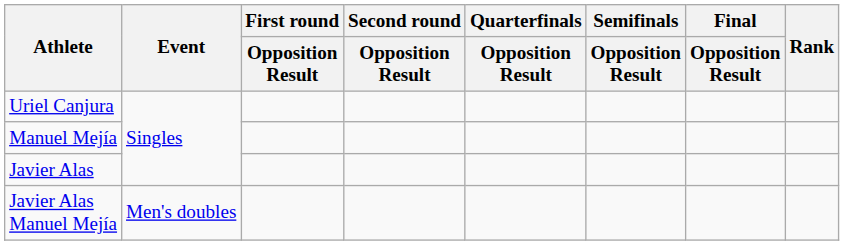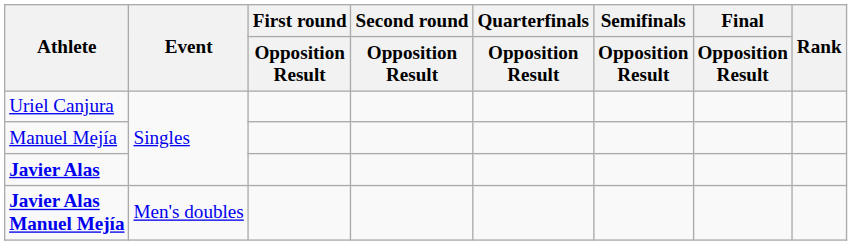(51, 169) normal -> (54, 169) bold
(63, 212) normal -> (67, 212) bold
